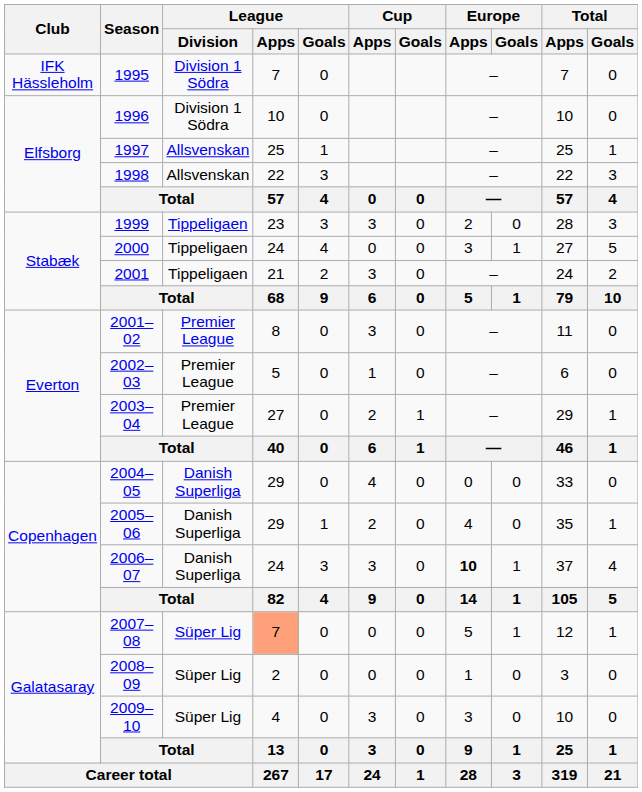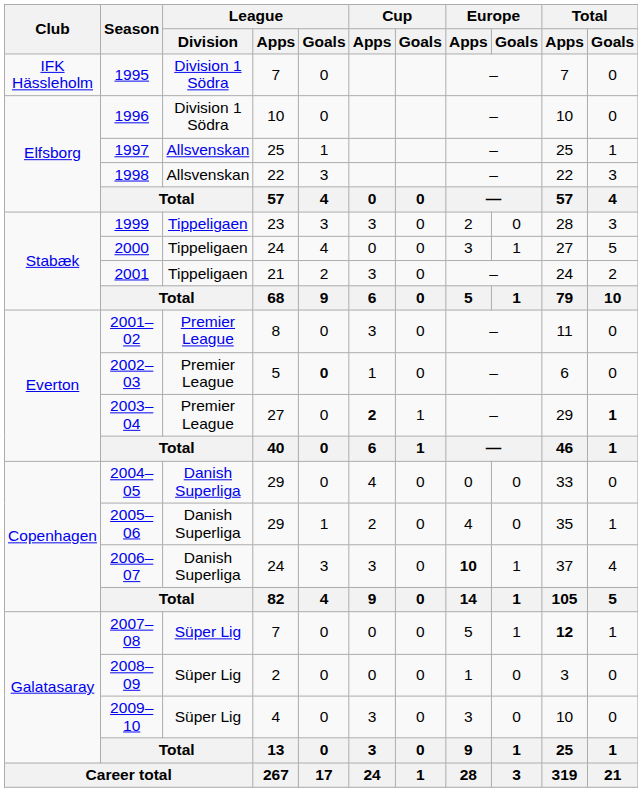(324, 373) normal -> (324, 373) bold
(372, 415) normal -> (372, 415) bold
(613, 415) normal -> (613, 415) bold
(276, 632) lightsalmon background -> (276, 632) no background
(565, 632) normal -> (565, 632) bold
